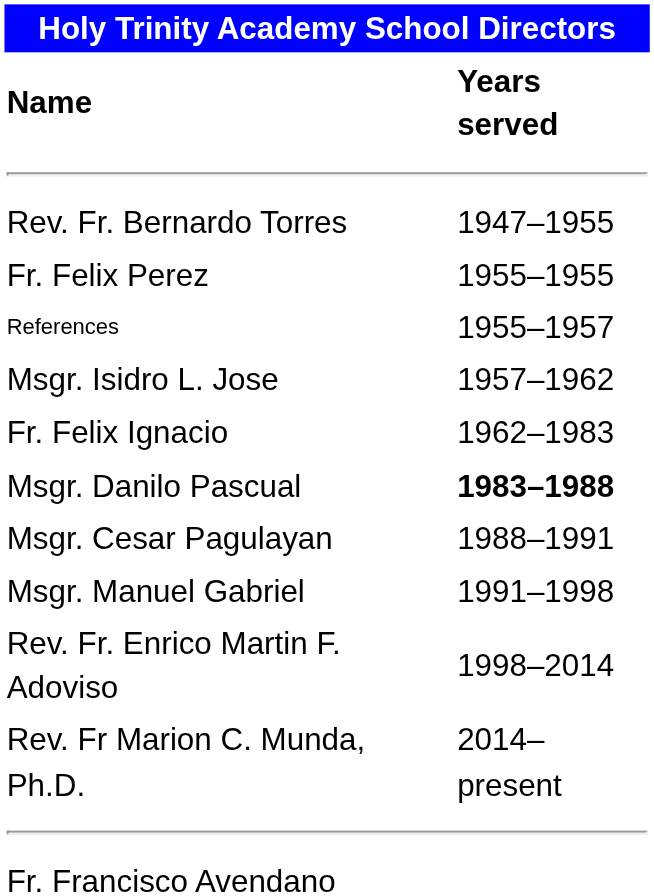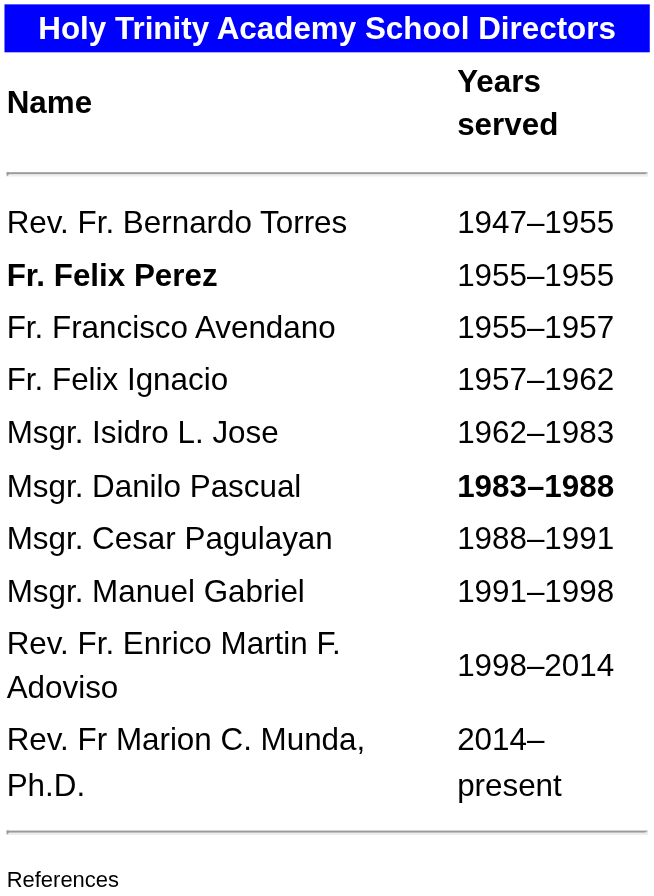(108, 275) normal -> (112, 275) bold
(63, 326) References -> (171, 327) Fr. Francisco Avendano
(143, 380) Msgr. Isidro L. Jose -> (117, 380) Fr. Felix Ignacio
(117, 433) Fr. Felix Ignacio -> (143, 433) Msgr. Isidro L. Jose
(171, 881) Fr. Francisco Avendano -> (63, 880) References
